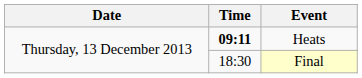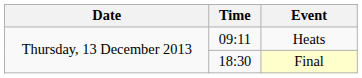(235, 38) bold -> (235, 38) normal
